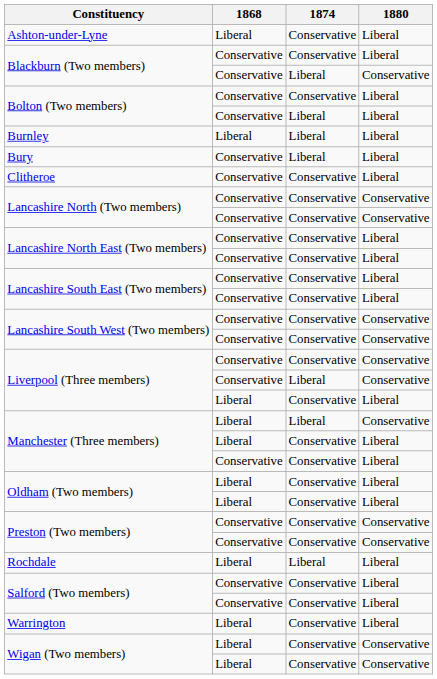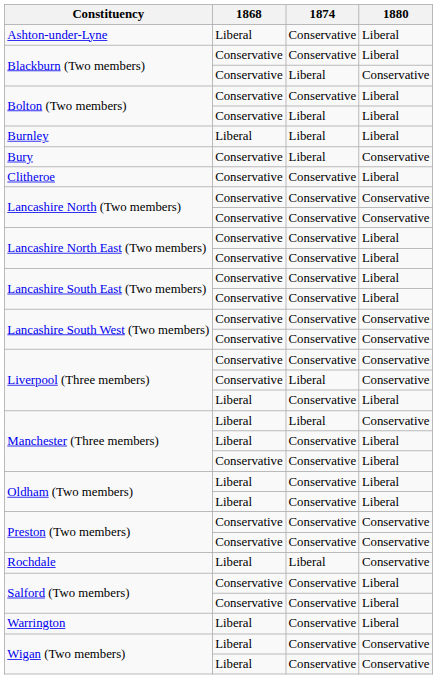(380, 156) Liberal -> (396, 156) Conservative
(380, 562) Liberal -> (396, 562) Conservative
